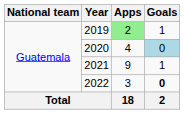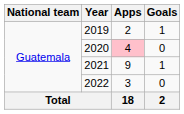(128, 30) lightgreen background -> (128, 30) no background
(128, 48) no background -> (128, 48) pink background
(162, 48) lightblue background -> (162, 48) no background
(162, 83) bold -> (162, 83) normal
